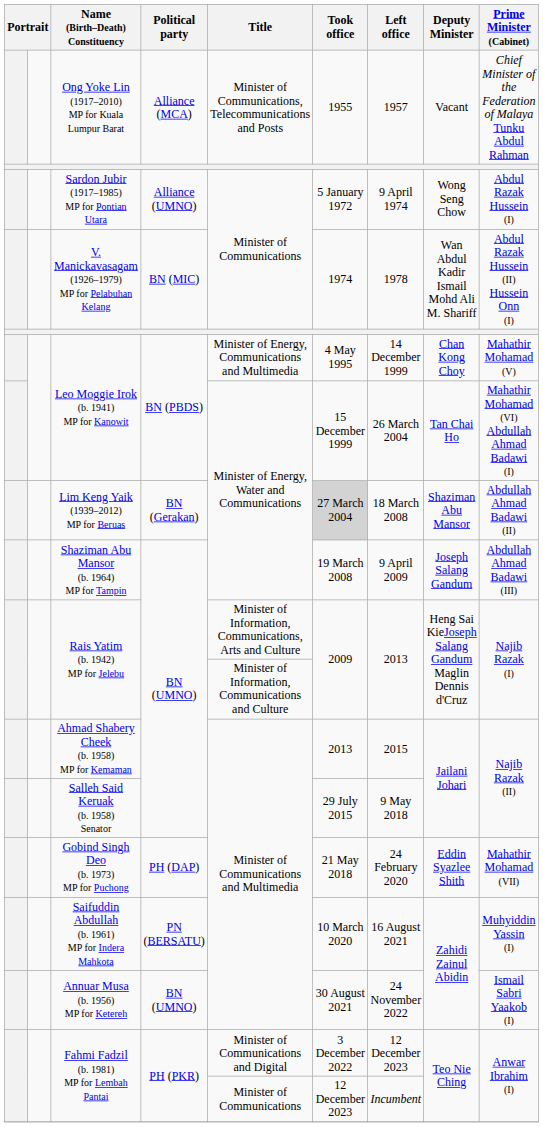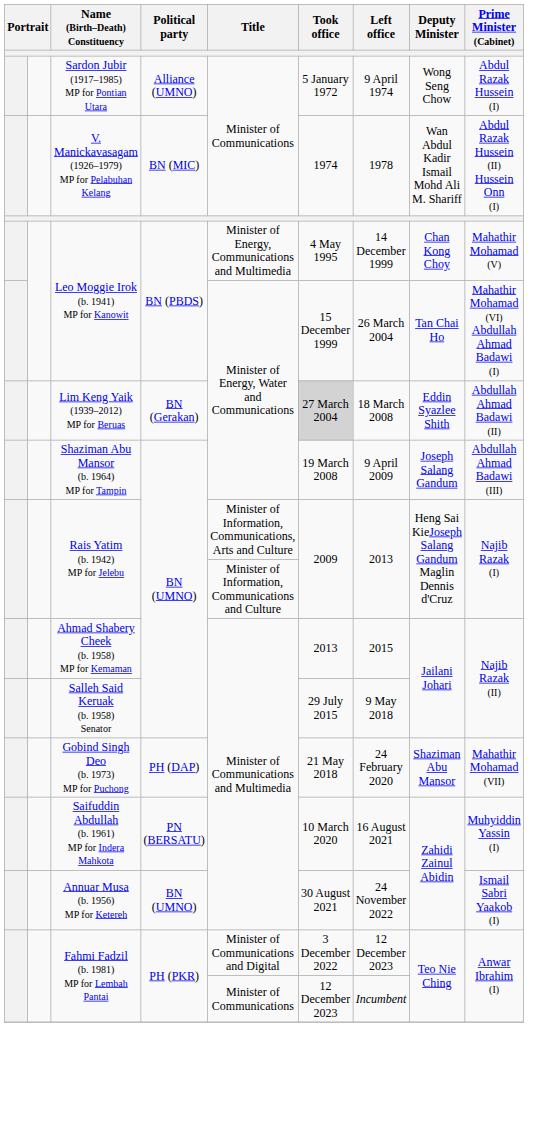- row: (96, 107)
(452, 510) Shaziman Abu Mansor -> (437, 410) Eddin Syazlee Shith
(452, 867) Eddin Syazlee Shith -> (437, 767) Shaziman Abu Mansor
